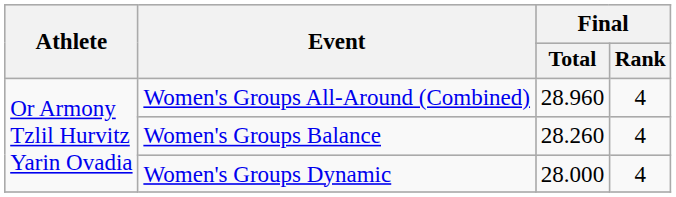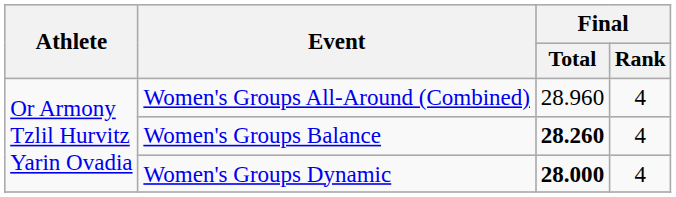(572, 135) normal -> (572, 135) bold
(572, 173) normal -> (572, 173) bold
